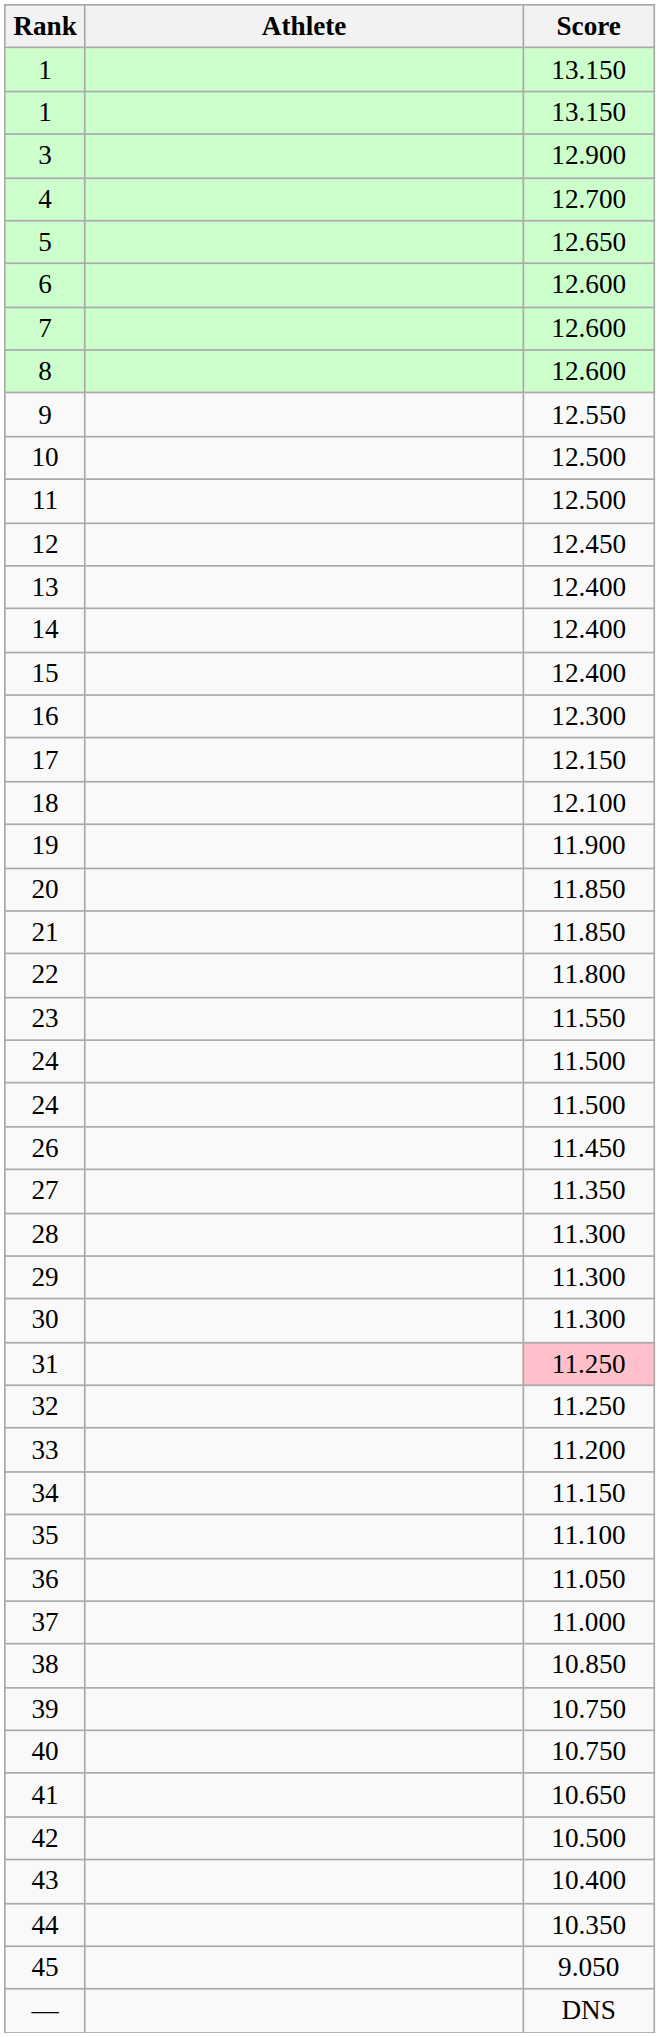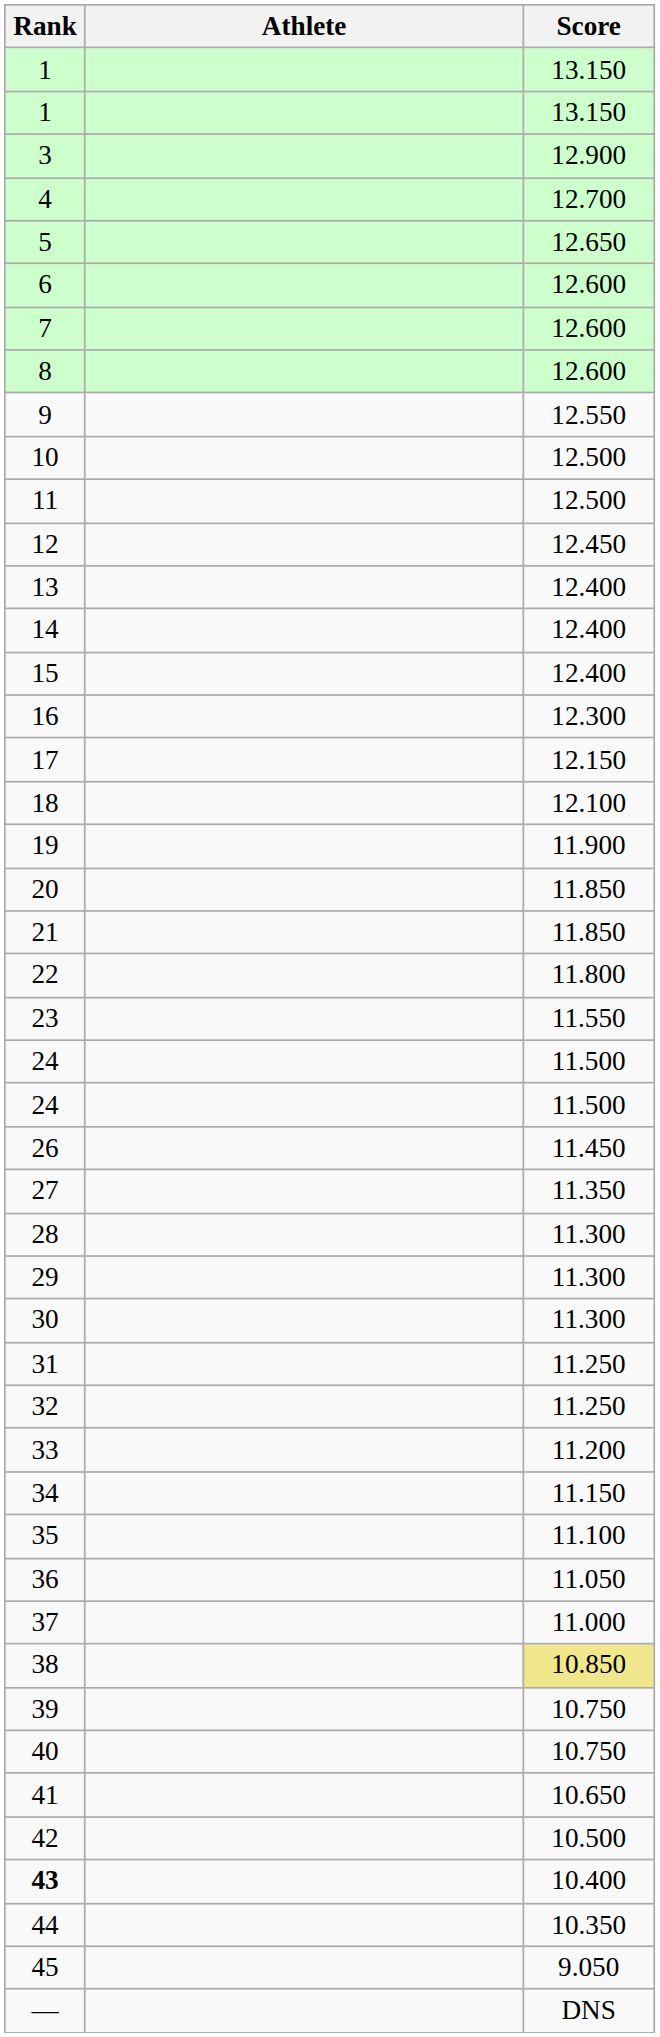(589, 1363) pink background -> (589, 1363) no background
(589, 1665) no background -> (589, 1665) khaki background
(45, 1880) normal -> (45, 1880) bold
